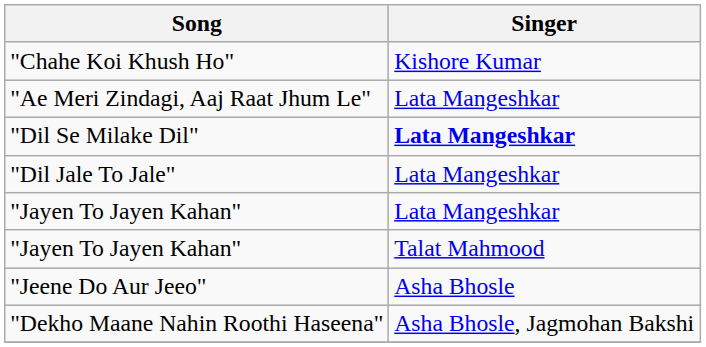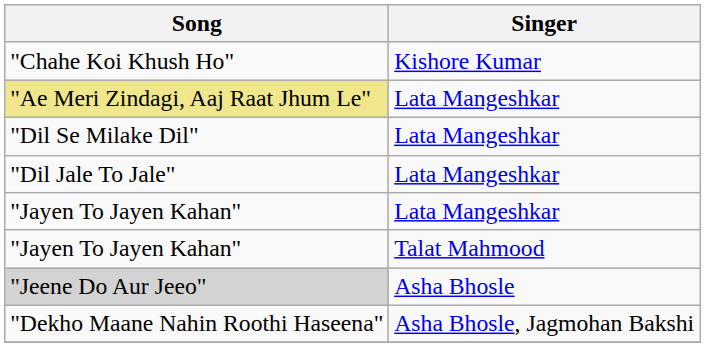(191, 98) no background -> (191, 98) khaki background
(485, 135) bold -> (477, 135) normal
(108, 286) no background -> (108, 286) lightgrey background
